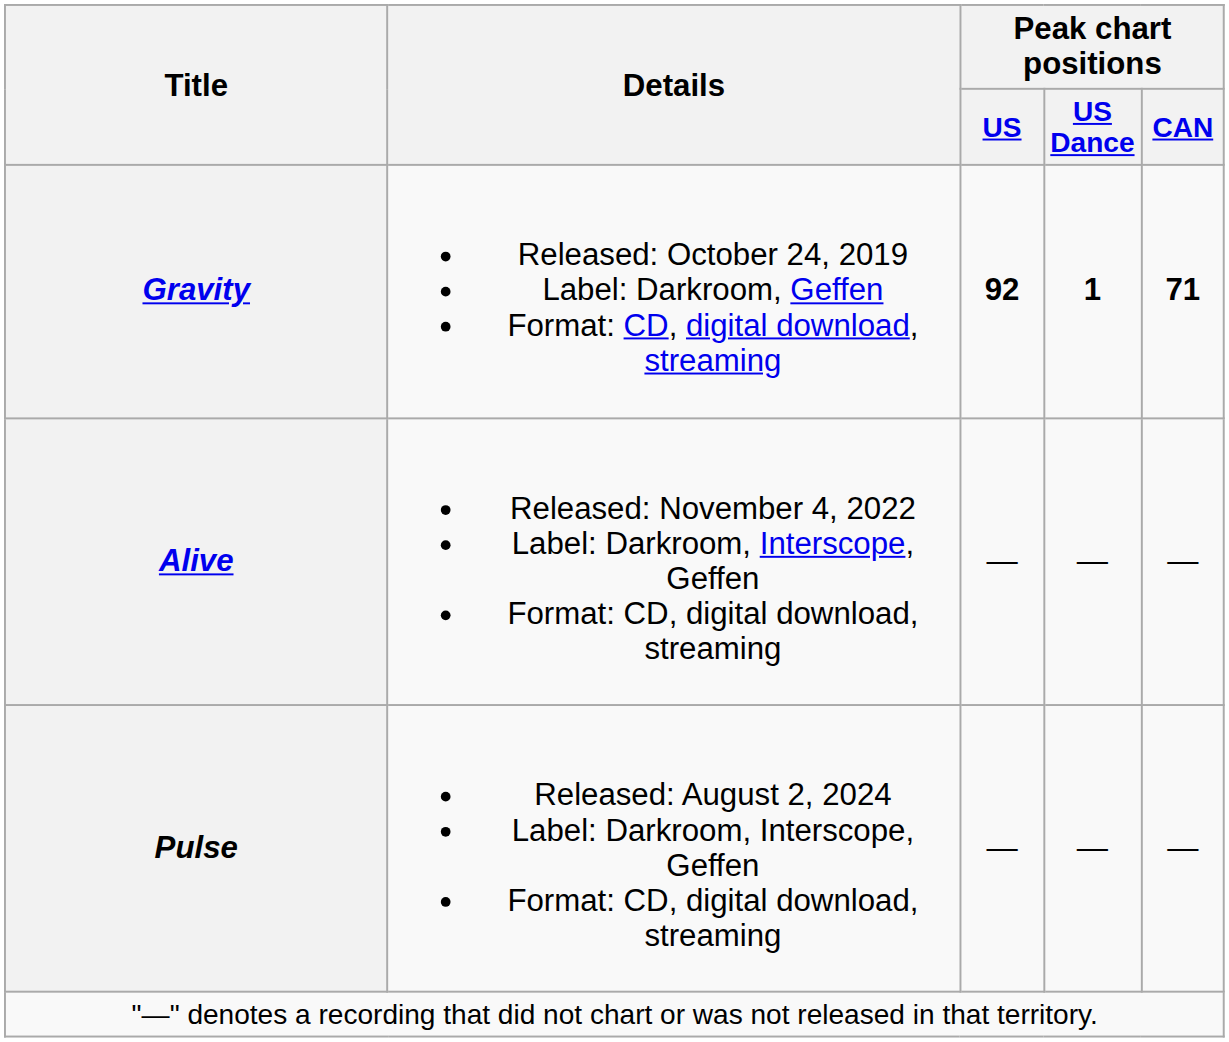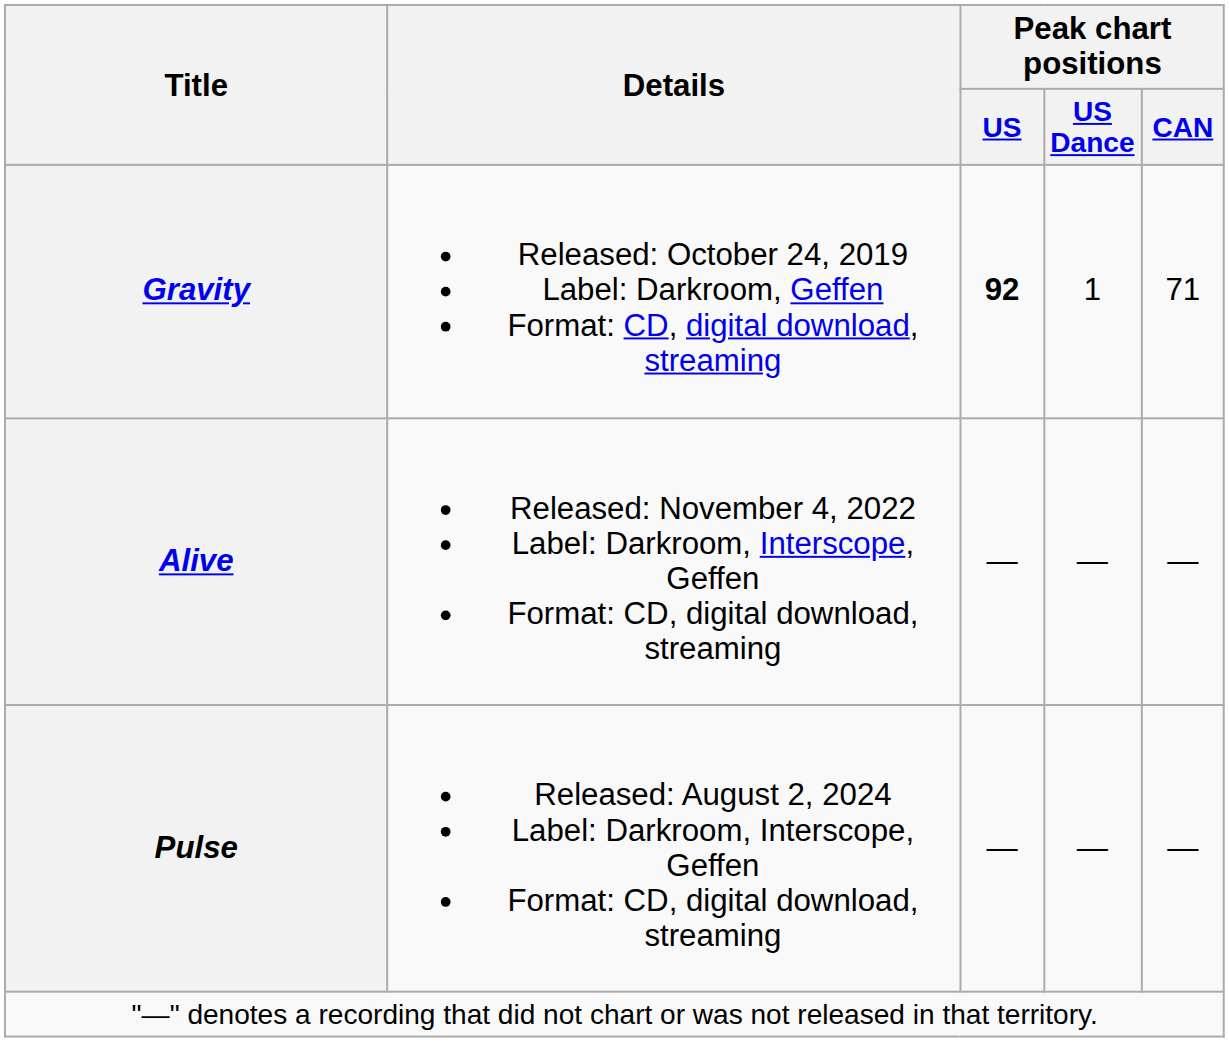(1092, 290) bold -> (1092, 290) normal
(1183, 290) bold -> (1183, 290) normal
